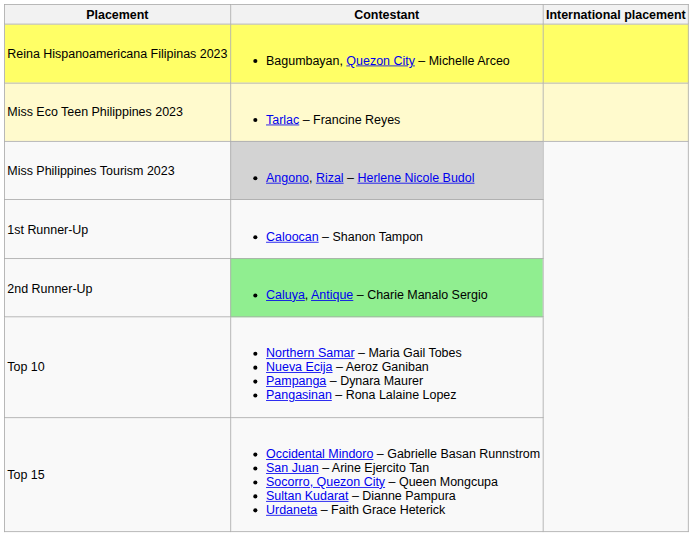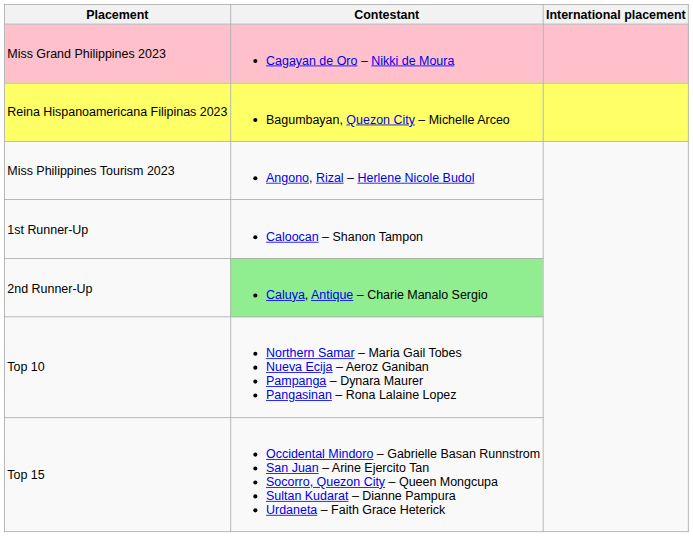+ row: (87, 54)
- row: (95, 112)
(387, 178) lightgrey background -> (387, 178) no background
